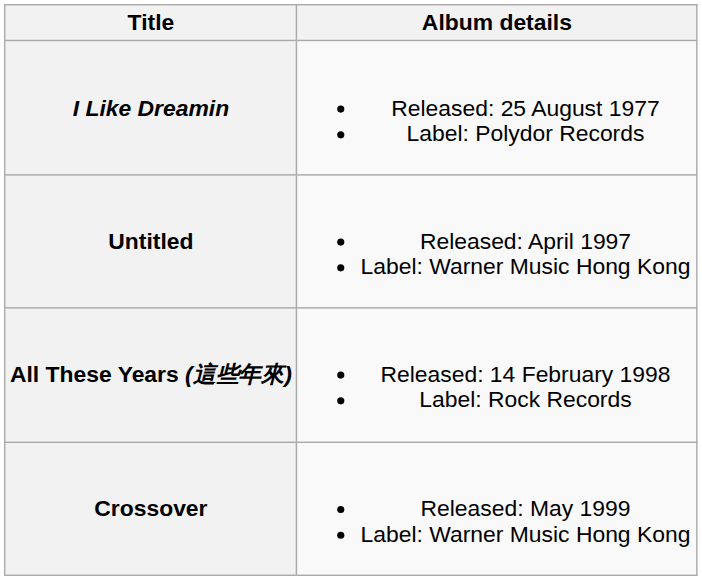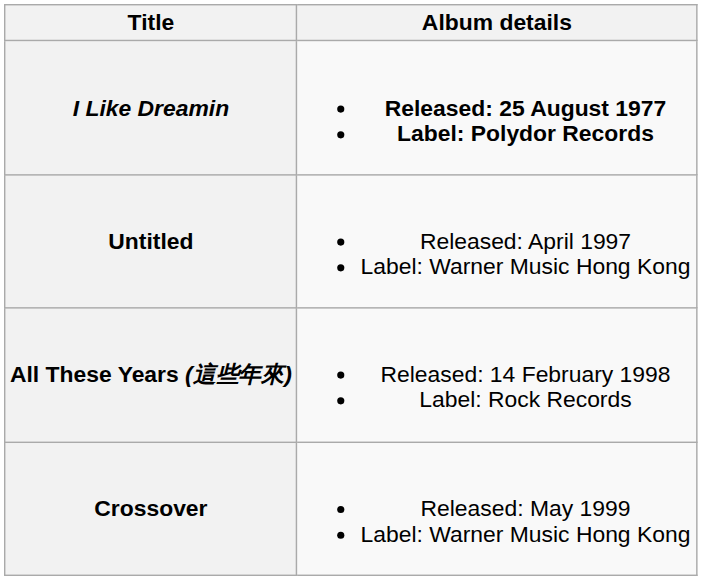(497, 121) normal -> (497, 121) bold
